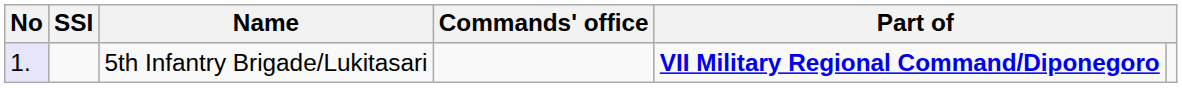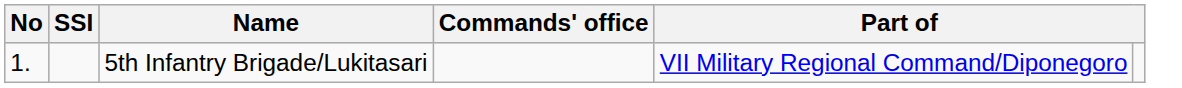(21, 62) lavender background -> (21, 62) no background
(910, 62) bold -> (894, 62) normal
